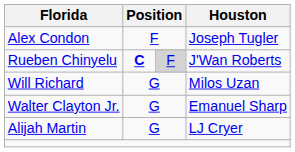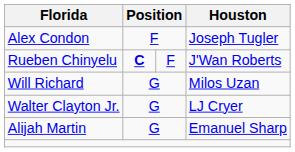(171, 60) lightgrey background -> (171, 60) no background
(238, 106) Emanuel Sharp -> (216, 106) LJ Cryer
(216, 128) LJ Cryer -> (238, 128) Emanuel Sharp
